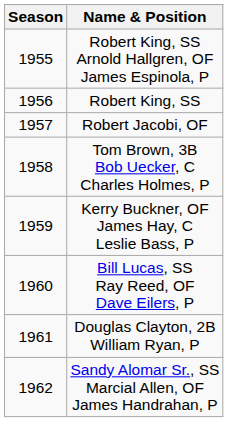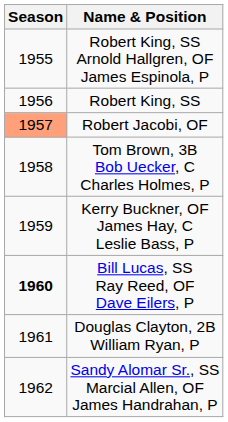(36, 125) no background -> (36, 125) lightsalmon background
(36, 286) normal -> (36, 286) bold
